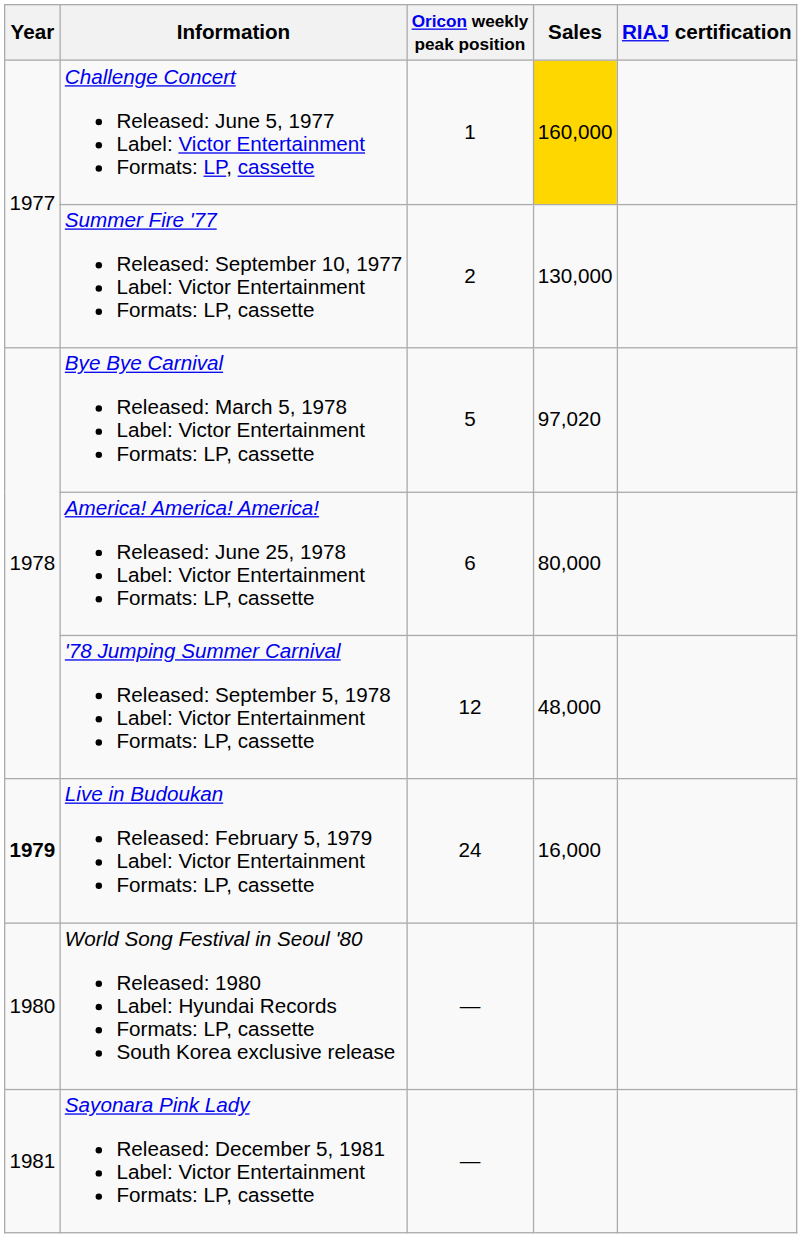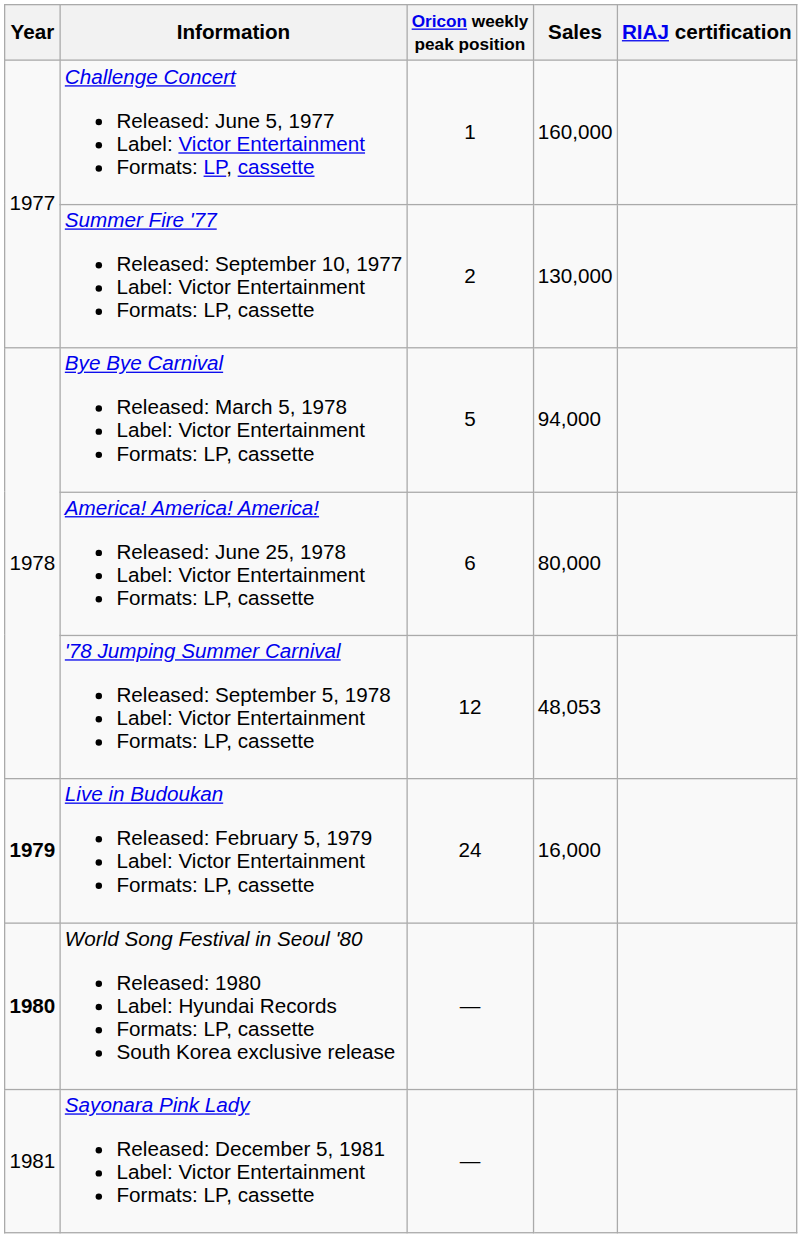(575, 132) gold background -> (575, 132) no background
(569, 419) 97,020 -> (569, 419) 94,000
(569, 706) 48,000 -> (569, 706) 48,053
(32, 1005) normal -> (32, 1005) bold
